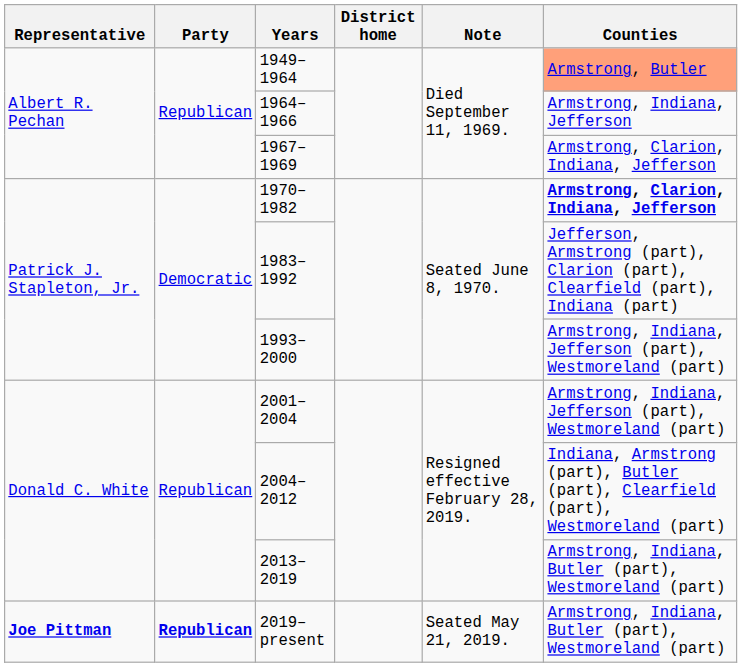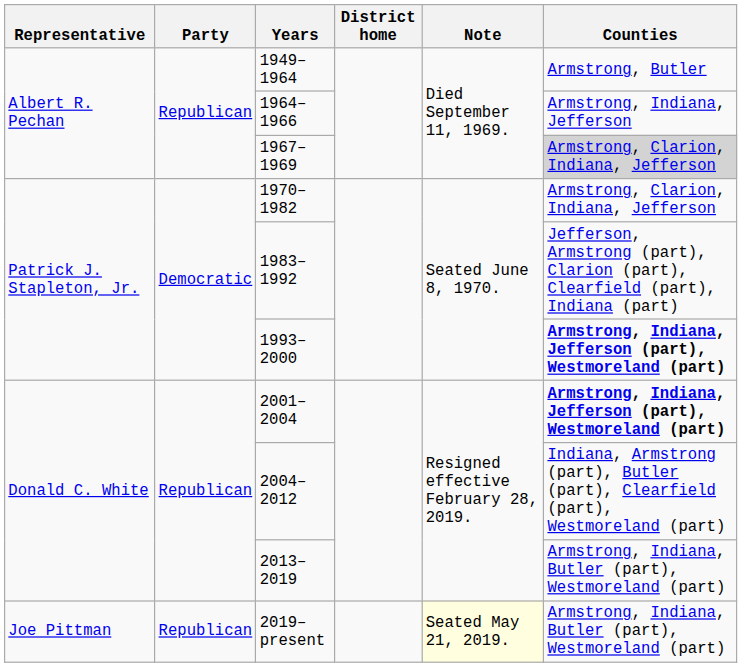(627, 70) lightsalmon background -> (627, 70) no background
(636, 157) no background -> (636, 157) lightgrey background
(636, 200) bold -> (636, 200) normal
(636, 350) normal -> (636, 350) bold
(636, 411) normal -> (636, 411) bold
(60, 632) bold -> (60, 632) normal
(205, 632) bold -> (205, 632) normal
(472, 632) no background -> (472, 632) lightyellow background
